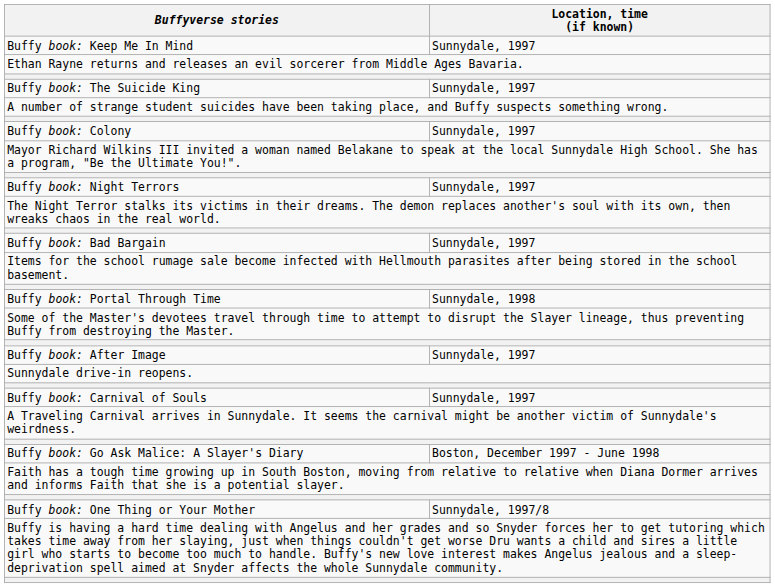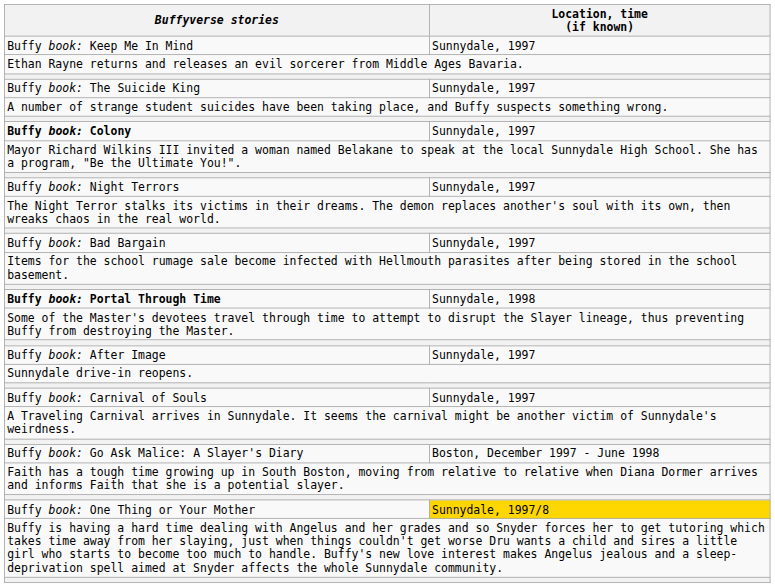(69, 131) normal -> (69, 131) bold
(114, 299) normal -> (114, 299) bold
(491, 509) no background -> (491, 509) gold background
